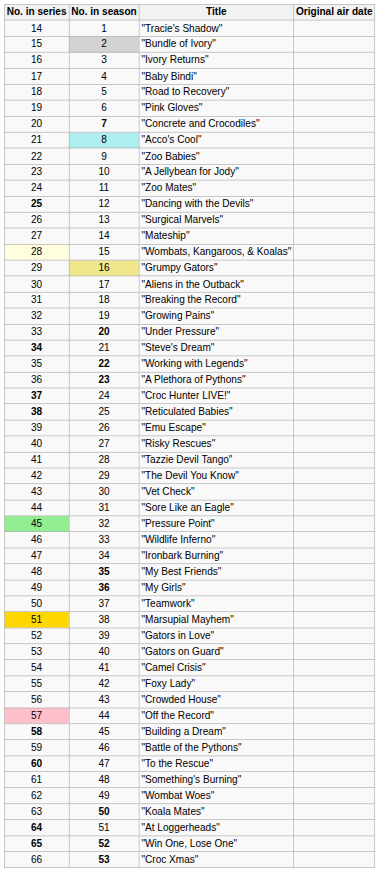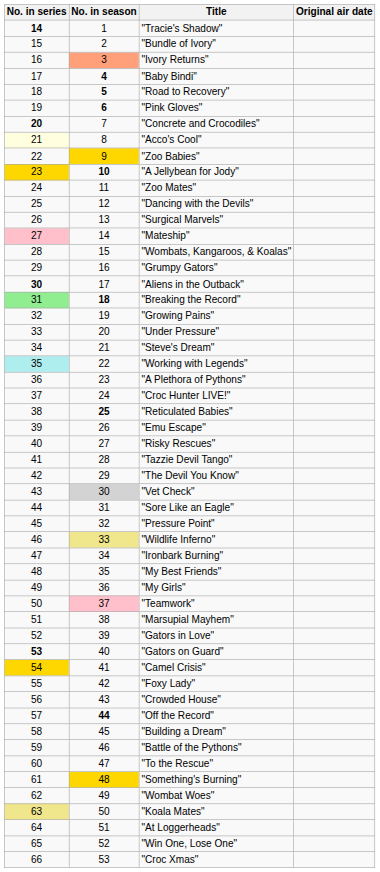(37, 28) normal -> (37, 28) bold
(104, 44) lightgrey background -> (104, 44) no background
(104, 60) no background -> (104, 60) lightsalmon background
(104, 76) normal -> (104, 76) bold
(104, 92) normal -> (104, 92) bold
(104, 108) normal -> (104, 108) bold
(37, 124) normal -> (37, 124) bold
(104, 124) bold -> (104, 124) normal
(37, 140) no background -> (37, 140) lightyellow background
(104, 140) paleturquoise background -> (104, 140) no background
(104, 156) no background -> (104, 156) gold background
(37, 172) no background -> (37, 172) gold background
(104, 172) normal -> (104, 172) bold
(37, 204) bold -> (37, 204) normal
(37, 236) no background -> (37, 236) pink background
(37, 252) lightyellow background -> (37, 252) no background
(104, 268) khaki background -> (104, 268) no background
(37, 284) normal -> (37, 284) bold
(37, 300) no background -> (37, 300) lightgreen background
(104, 300) normal -> (104, 300) bold
(104, 332) bold -> (104, 332) normal
(37, 348) bold -> (37, 348) normal
(37, 364) no background -> (37, 364) paleturquoise background
(104, 364) bold -> (104, 364) normal
(104, 380) bold -> (104, 380) normal
(37, 396) bold -> (37, 396) normal
(37, 412) bold -> (37, 412) normal
(104, 412) normal -> (104, 412) bold
(104, 492) no background -> (104, 492) lightgrey background
(37, 524) lightgreen background -> (37, 524) no background
(104, 540) no background -> (104, 540) khaki background
(104, 572) bold -> (104, 572) normal
(104, 587) bold -> (104, 587) normal
(104, 603) no background -> (104, 603) pink background
(37, 619) gold background -> (37, 619) no background
(37, 651) normal -> (37, 651) bold
(37, 667) no background -> (37, 667) gold background
(37, 715) pink background -> (37, 715) no background
(104, 715) normal -> (104, 715) bold
(37, 731) bold -> (37, 731) normal
(37, 763) bold -> (37, 763) normal
(104, 779) no background -> (104, 779) gold background
(37, 811) no background -> (37, 811) khaki background
(104, 811) bold -> (104, 811) normal
(37, 827) bold -> (37, 827) normal
(37, 843) bold -> (37, 843) normal
(104, 843) bold -> (104, 843) normal
(104, 859) bold -> (104, 859) normal
